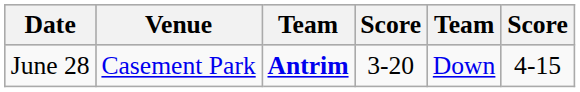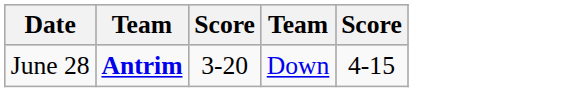- column: (179, 24)
